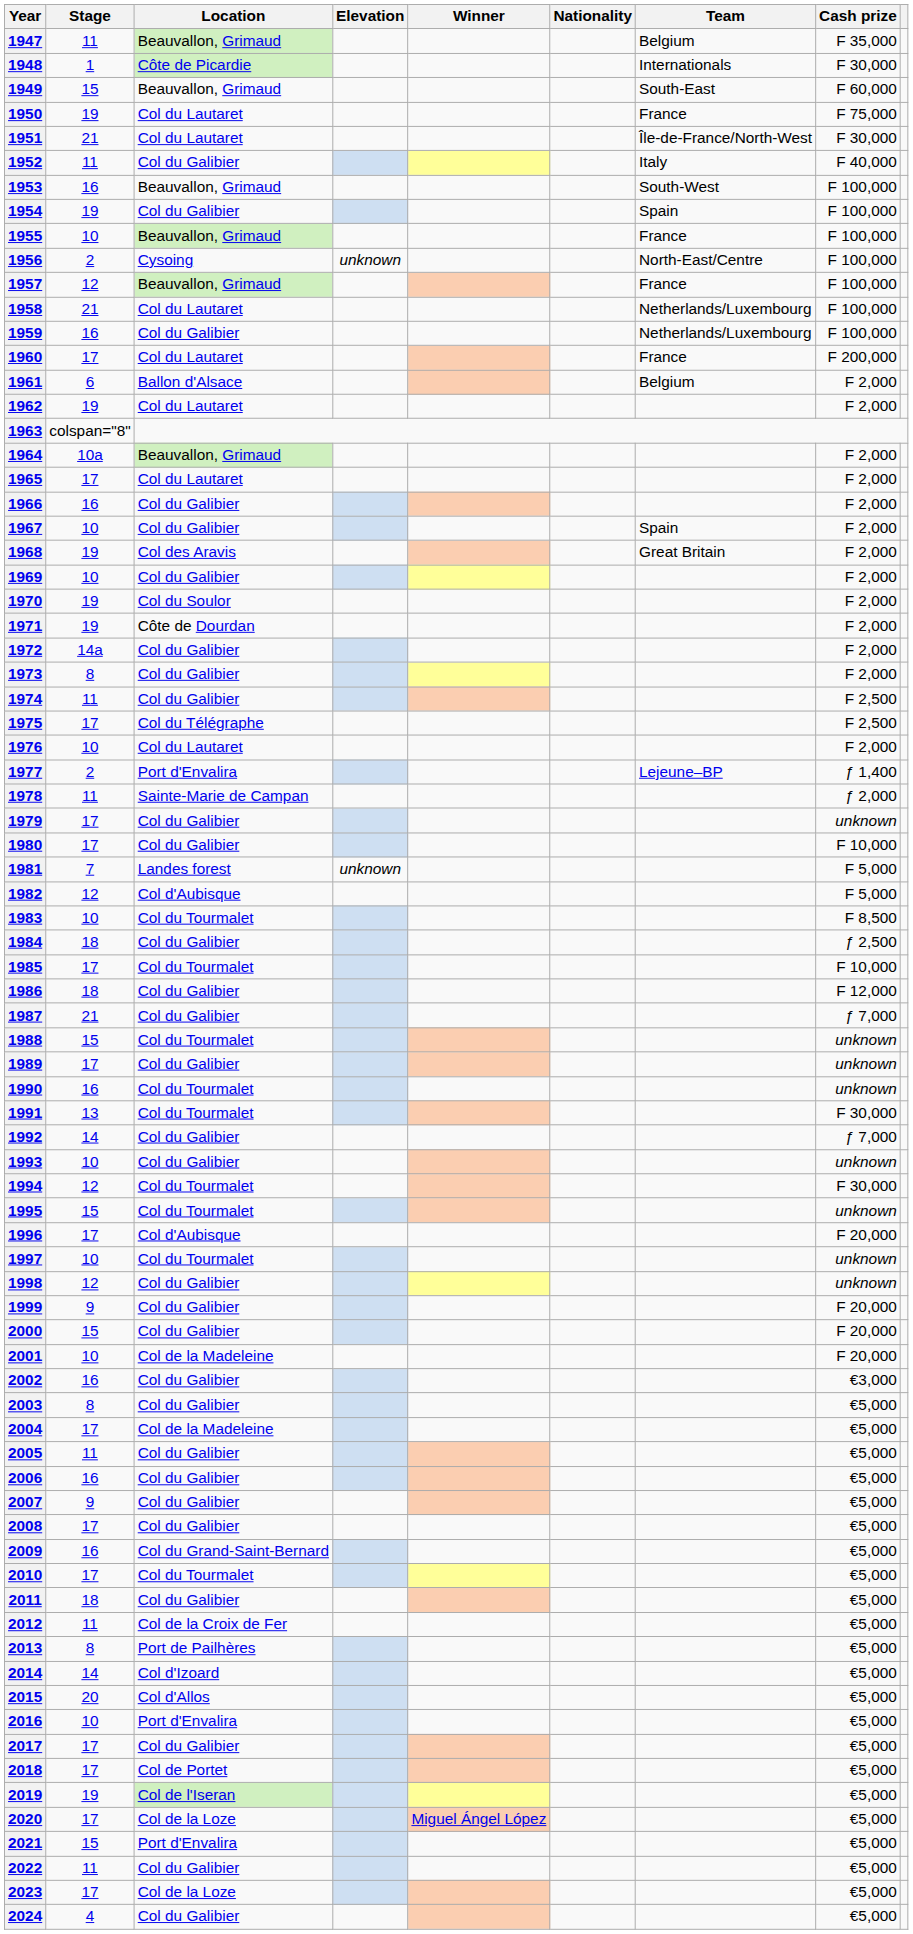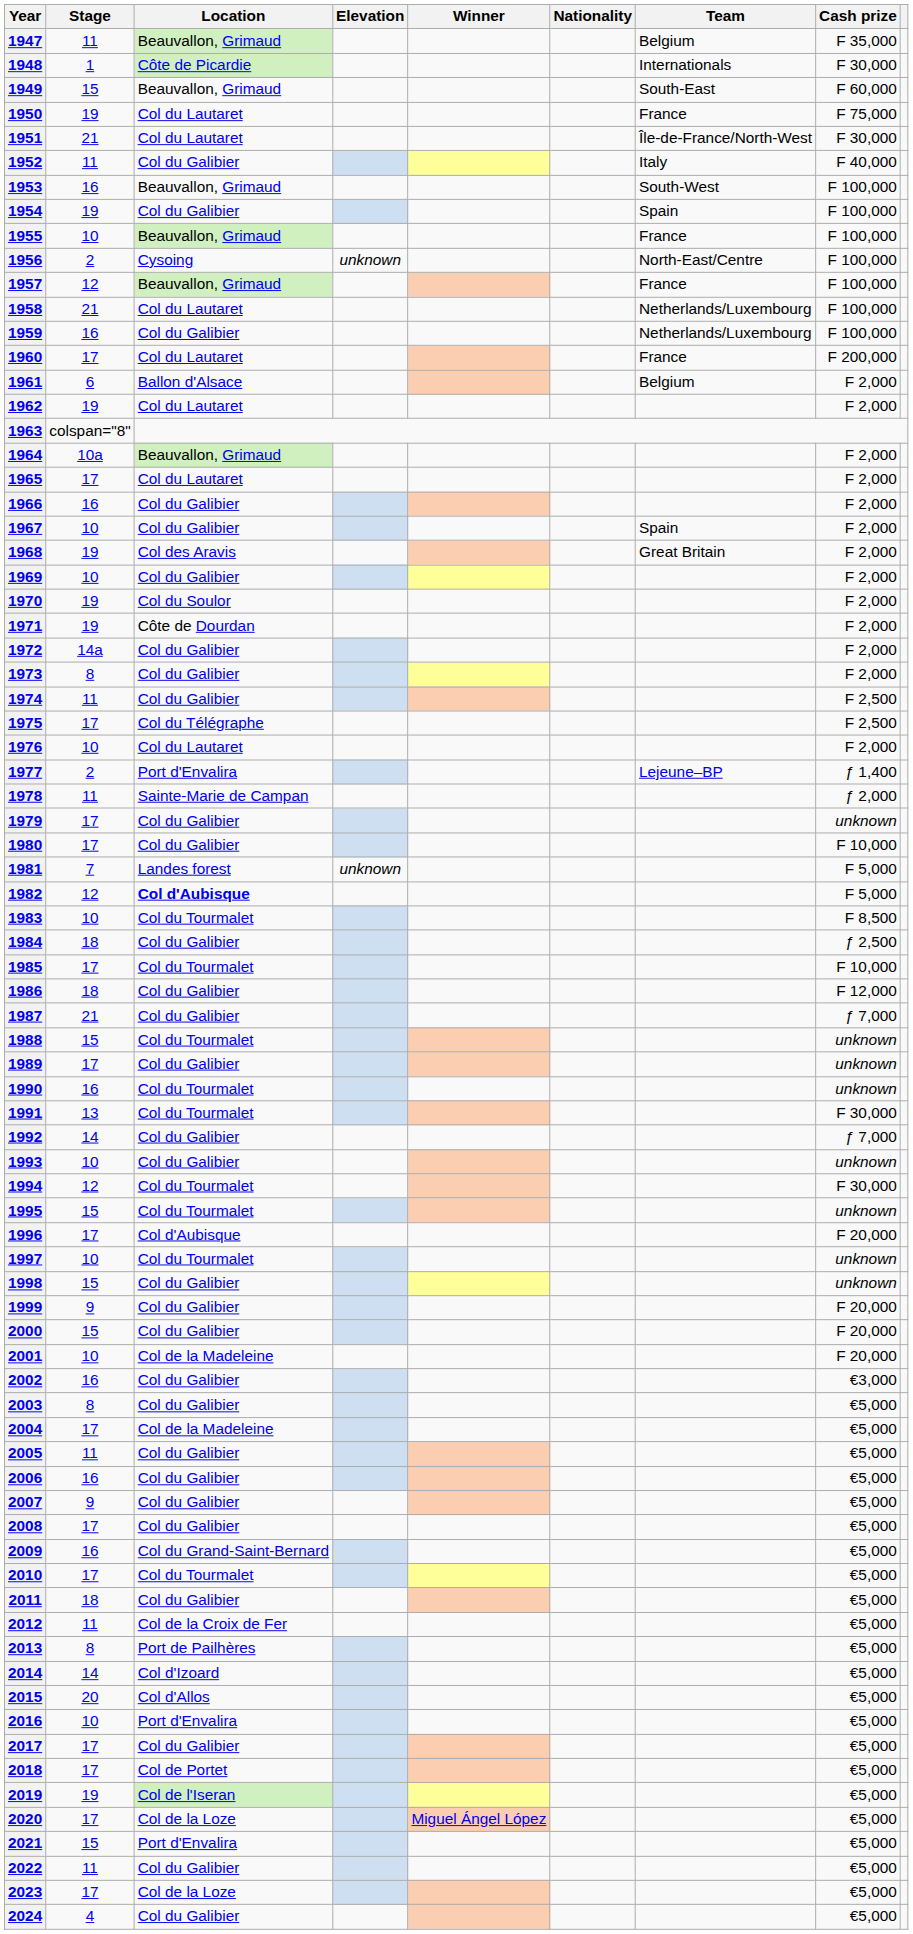(189, 893) normal -> (194, 893) bold
(90, 1283) 12 -> (90, 1283) 15
